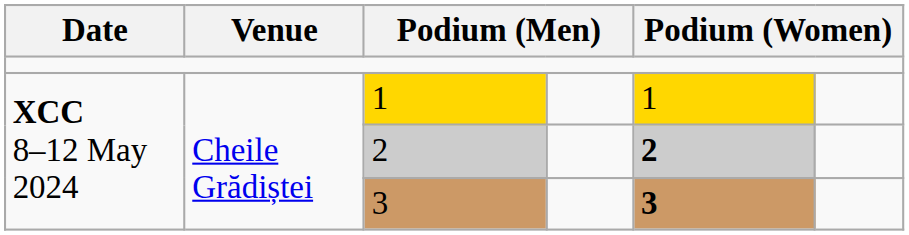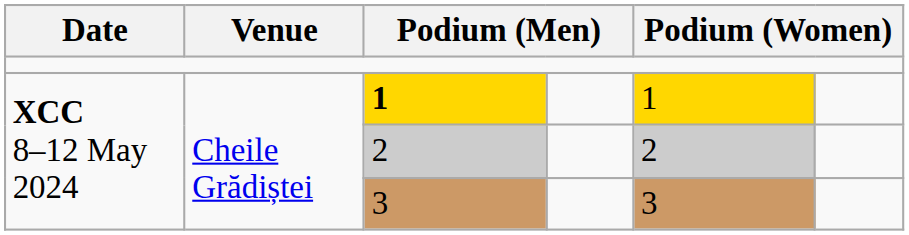(380, 98) normal -> (380, 98) bold
(649, 150) bold -> (649, 150) normal
(649, 202) bold -> (649, 202) normal
